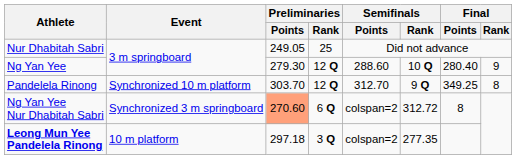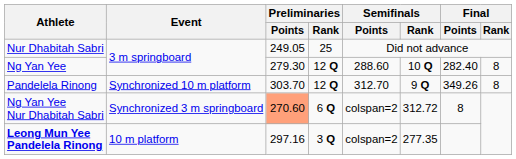(460, 67) 280.40 -> (460, 67) 282.40
(496, 67) 9 -> (496, 67) 8
(460, 85) 349.25 -> (460, 85) 349.26
(287, 140) 297.18 -> (287, 140) 297.16
